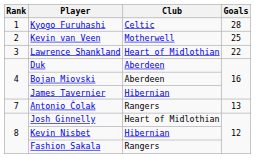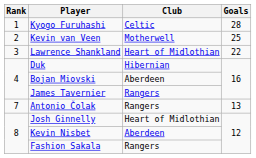(144, 65) Aberdeen -> (147, 65) Hibernian
(147, 92) Hibernian -> (142, 92) Rangers
(147, 133) Hibernian -> (144, 133) Aberdeen
